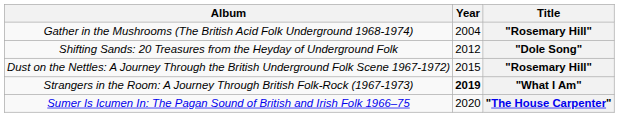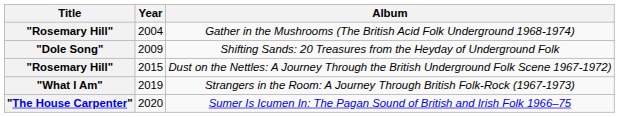columns swapped: (549, 13) <-> (229, 13)
(468, 49) 2012 -> (151, 49) 2009
(468, 85) bold -> (151, 85) normal
